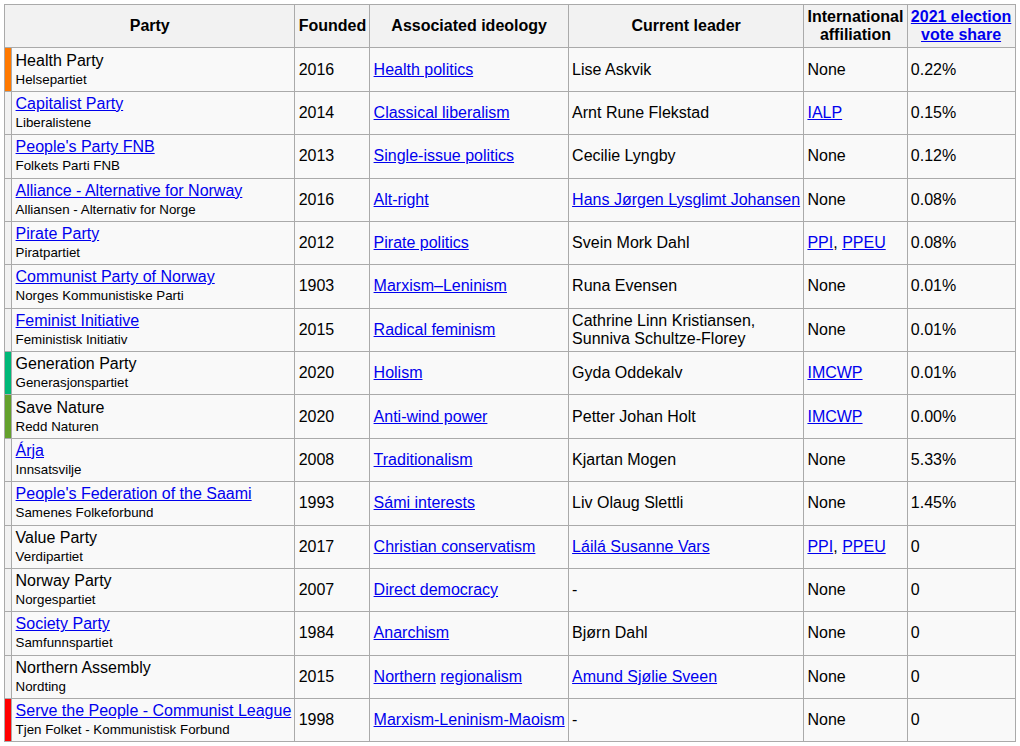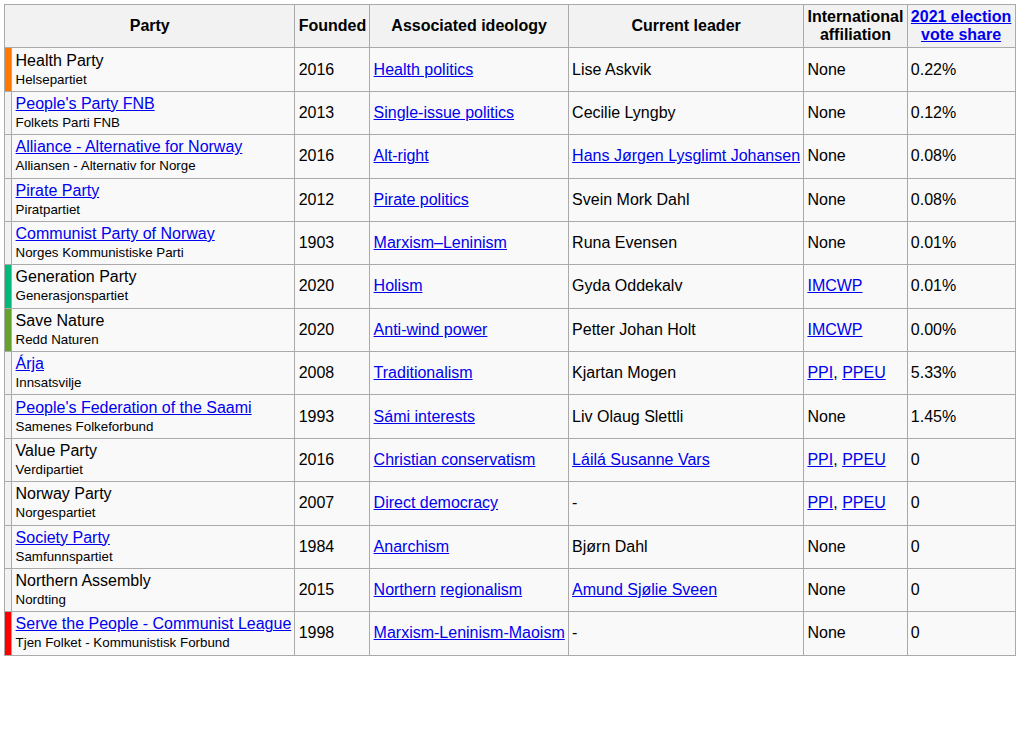- row: (69, 112)
(847, 243) PPI, PPEU -> (827, 199) None
- row: (77, 329)
(827, 459) None -> (847, 373) PPI, PPEU
(316, 546) 2017 -> (316, 459) 2016
(827, 590) None -> (847, 503) PPI, PPEU
